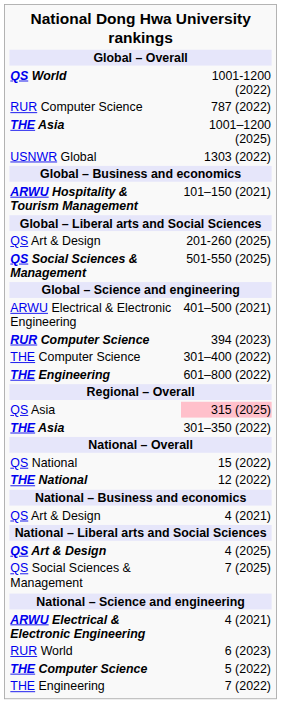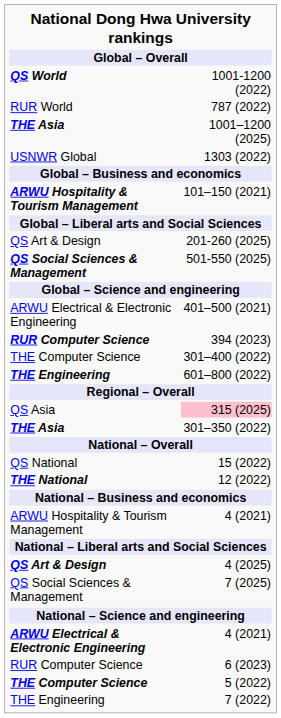(76, 107) RUR Computer Science -> (42, 107) RUR World
(55, 515) QS Art & Design -> (89, 522) ARWU Hospitality & Tourism Management
(42, 651) RUR World -> (76, 665) RUR Computer Science
